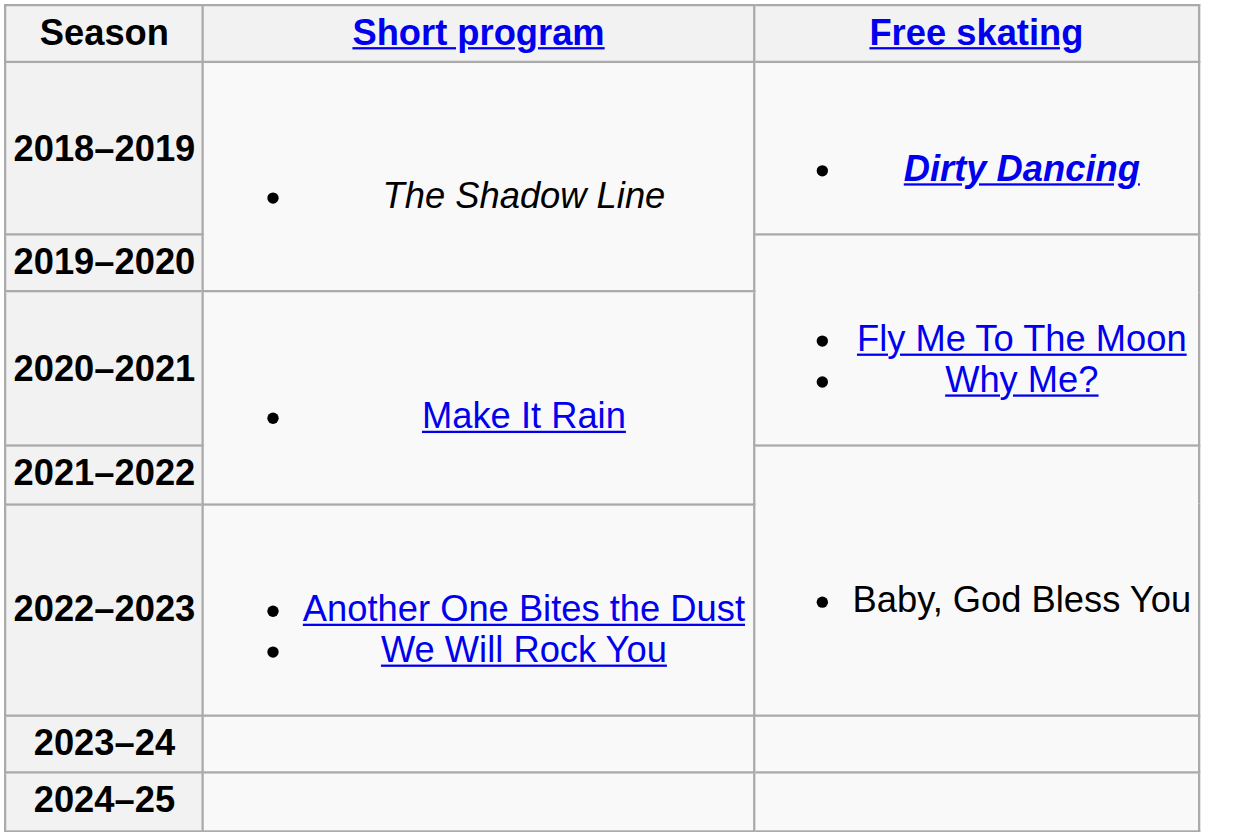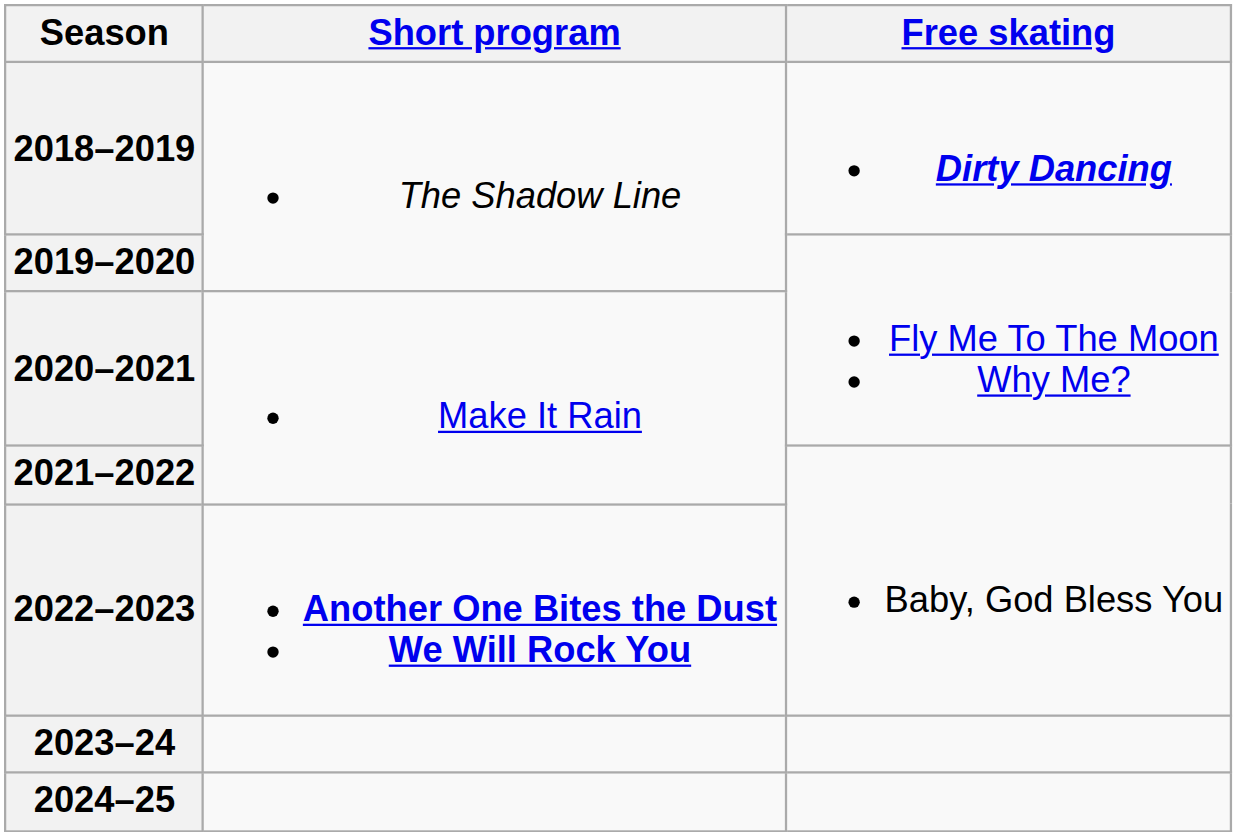(479, 630) normal -> (495, 630) bold
